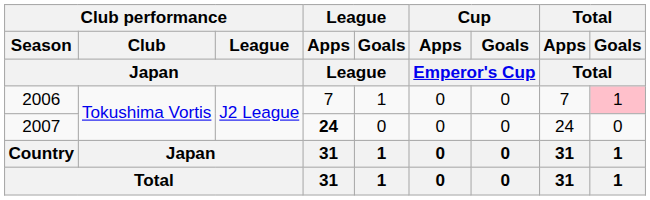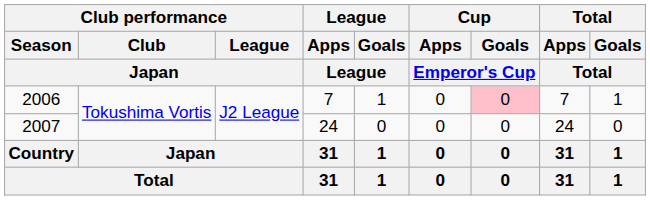(505, 99) no background -> (505, 99) pink background
(618, 99) pink background -> (618, 99) no background
(329, 126) bold -> (329, 126) normal
